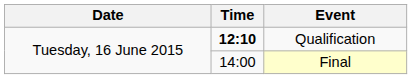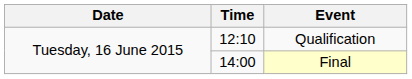(237, 39) bold -> (237, 39) normal
